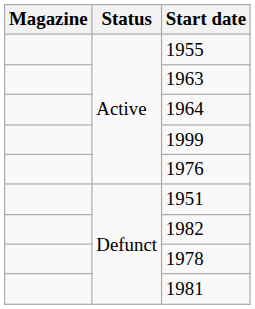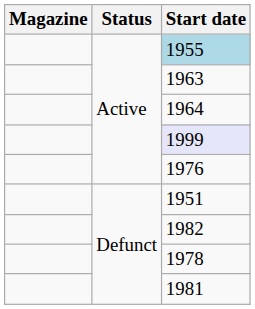(185, 49) no background -> (185, 49) lightblue background
(185, 139) no background -> (185, 139) lavender background
